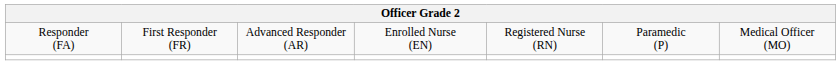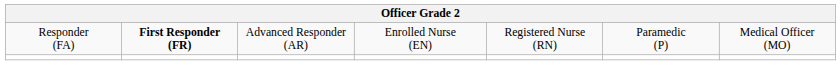(180, 38) normal -> (180, 38) bold
